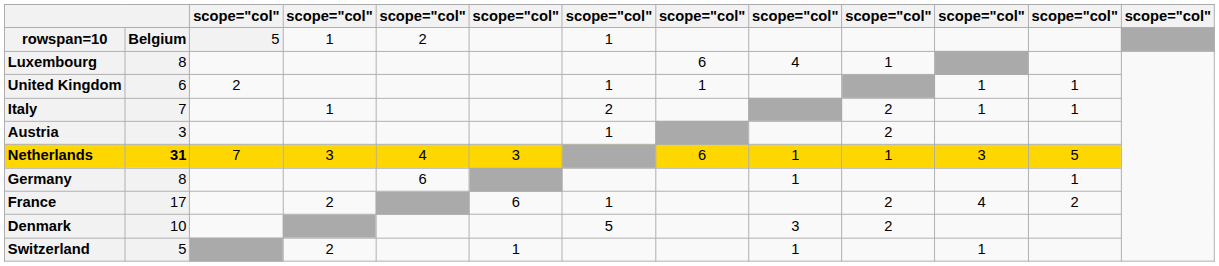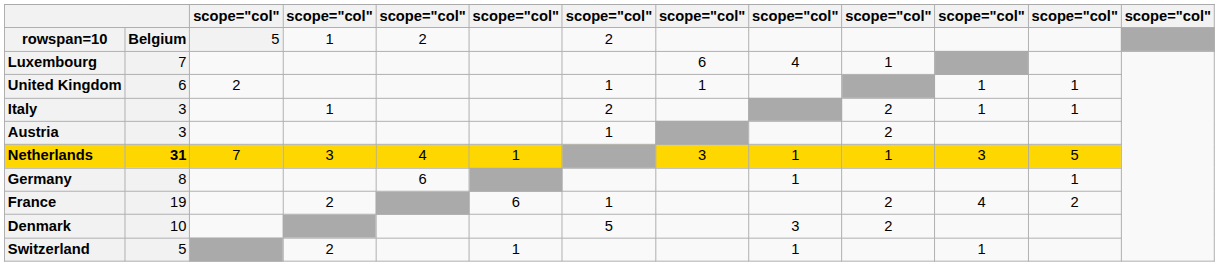(609, 39) 1 -> (609, 39) 2
(182, 62) 8 -> (182, 62) 7
(182, 109) 7 -> (182, 109) 3
(516, 156) 3 -> (516, 156) 1
(702, 156) 6 -> (702, 156) 3
(178, 202) 17 -> (178, 202) 19
